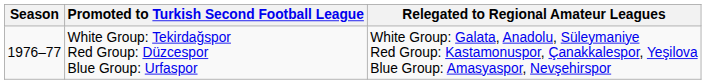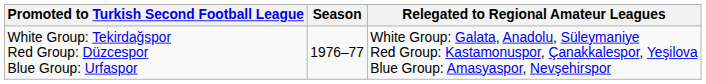columns swapped: (34, 15) <-> (216, 15)
